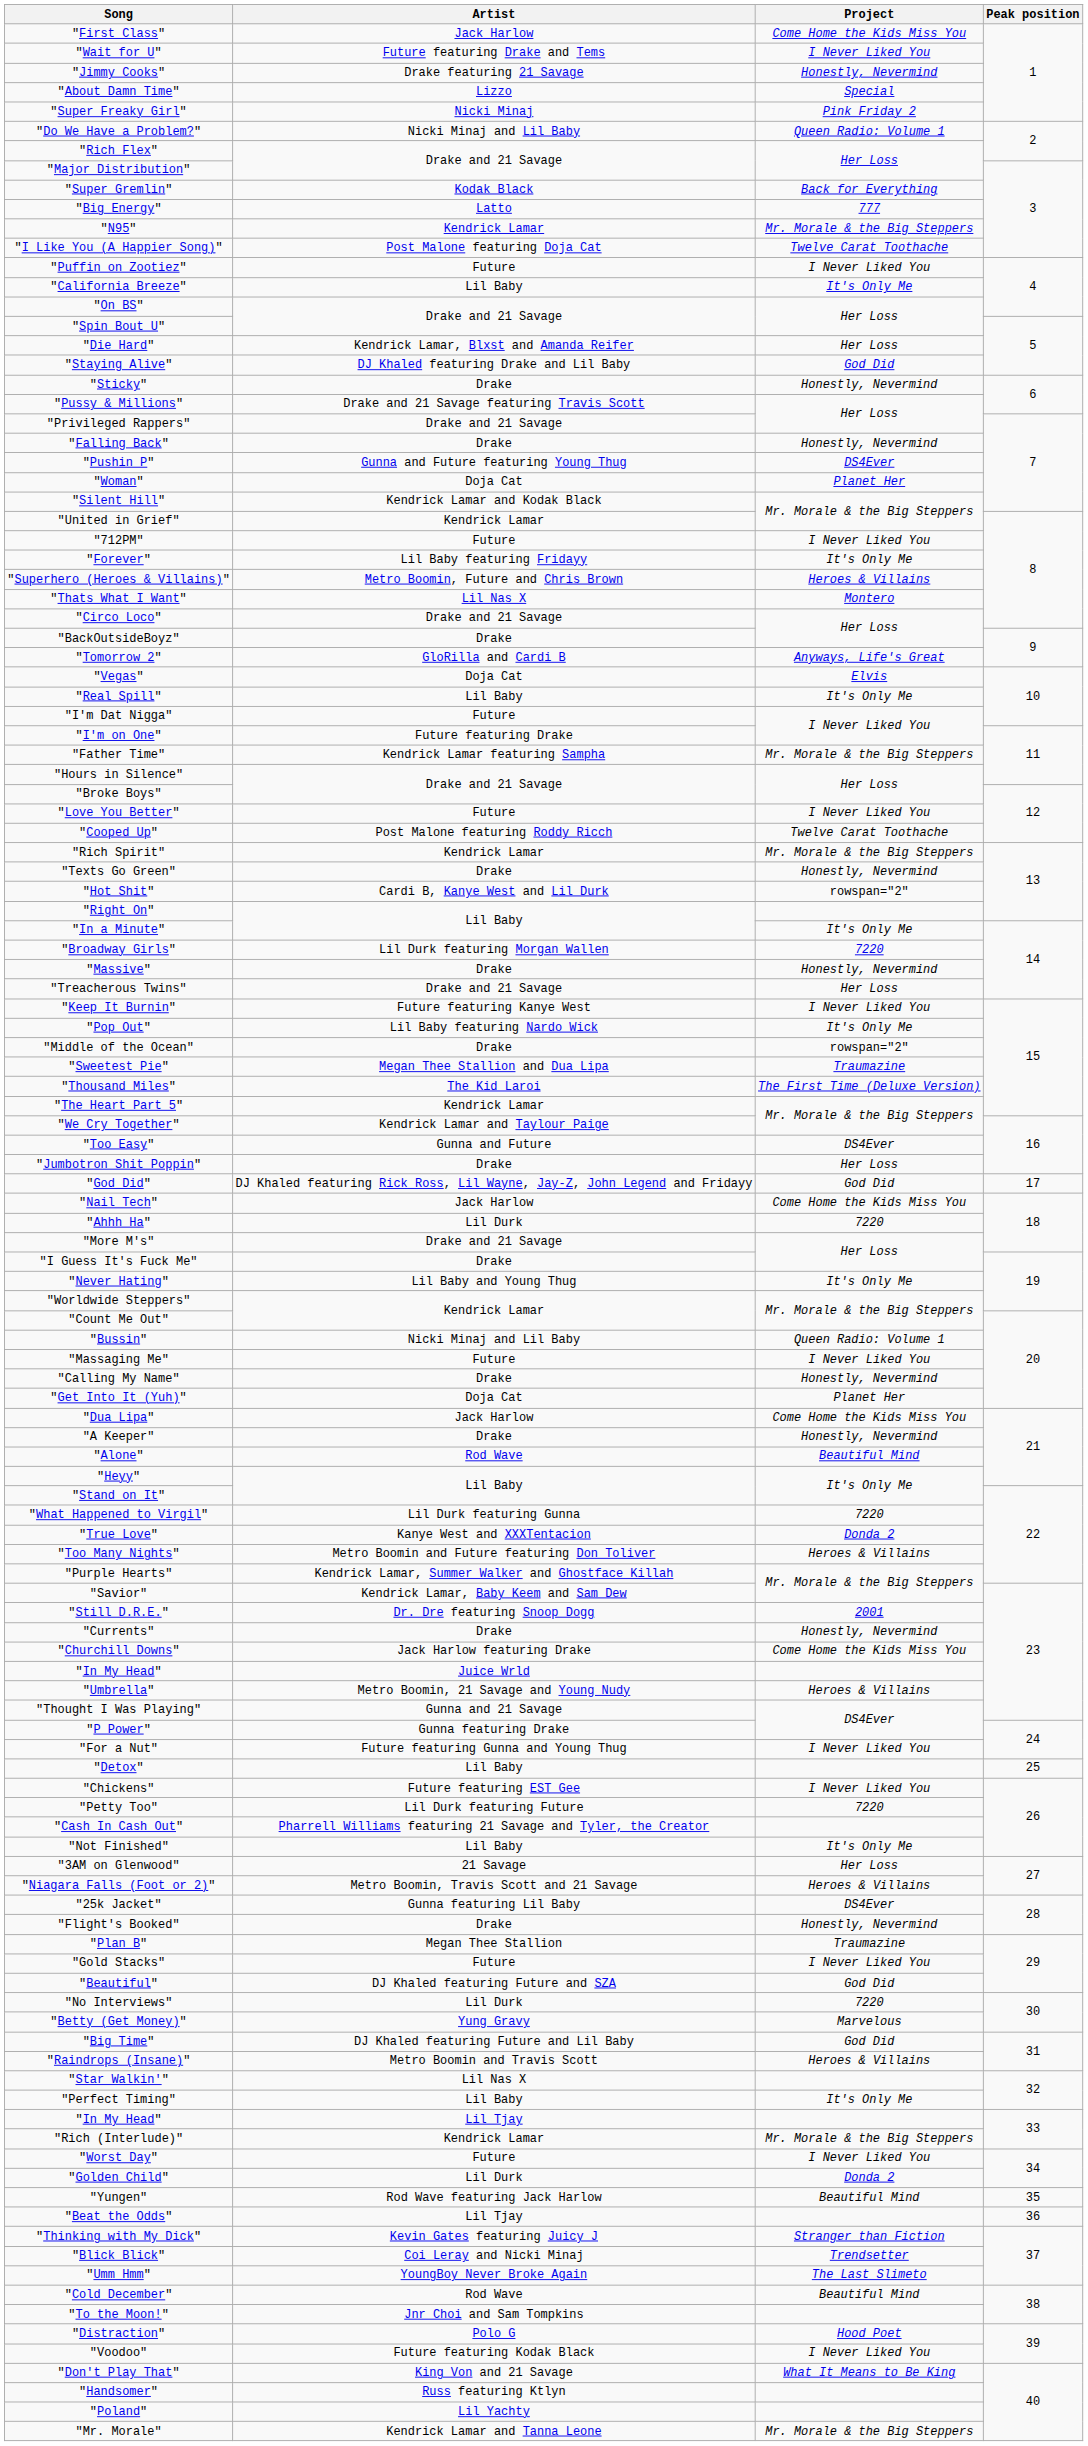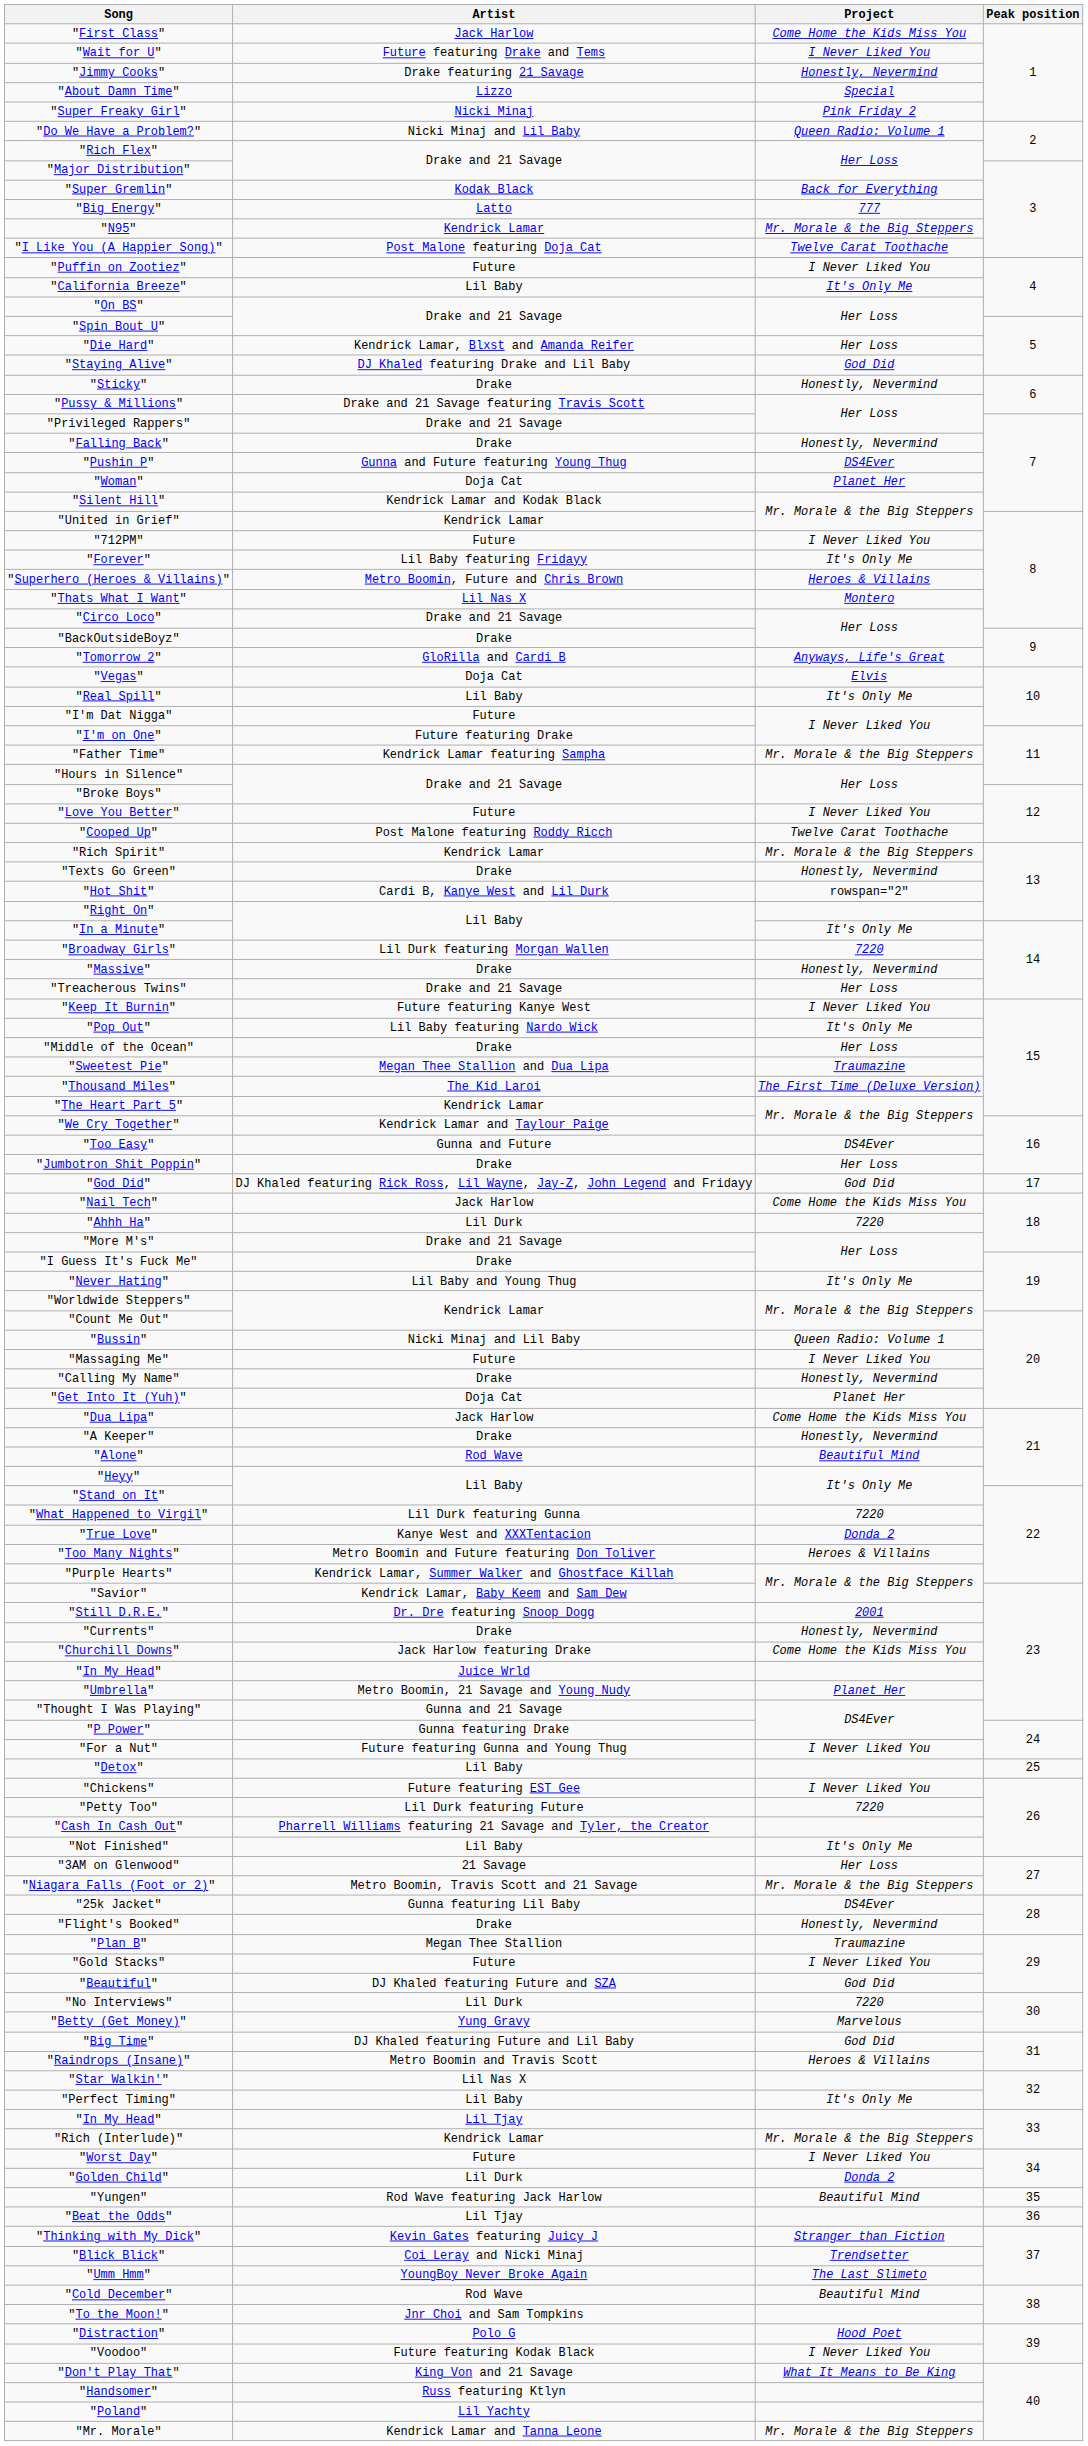(869, 1047) rowspan="2" -> (869, 1047) Her Loss
(869, 1691) Heroes & Villains -> (869, 1691) Planet Her
(869, 1885) Heroes & Villains -> (869, 1885) Mr. Morale & the Big Steppers
